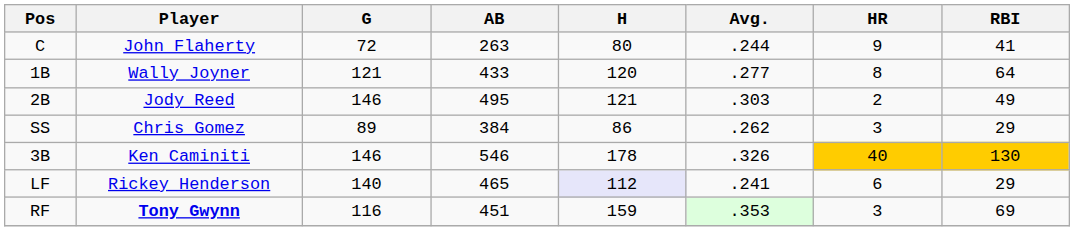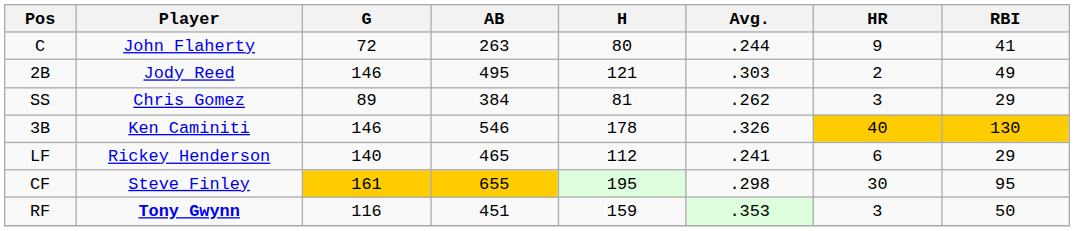- row: (40, 74)
(622, 129) 86 -> (622, 101) 81
(622, 184) lavender background -> (622, 156) no background
+ row: (40, 184)
(1005, 211) 69 -> (1005, 211) 50
